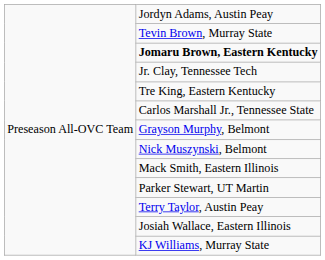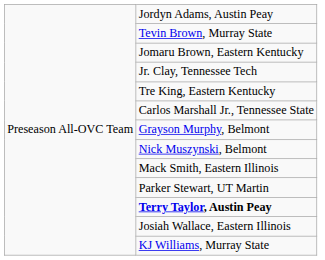(228, 52) bold -> (221, 52) normal
(201, 206) normal -> (205, 206) bold
